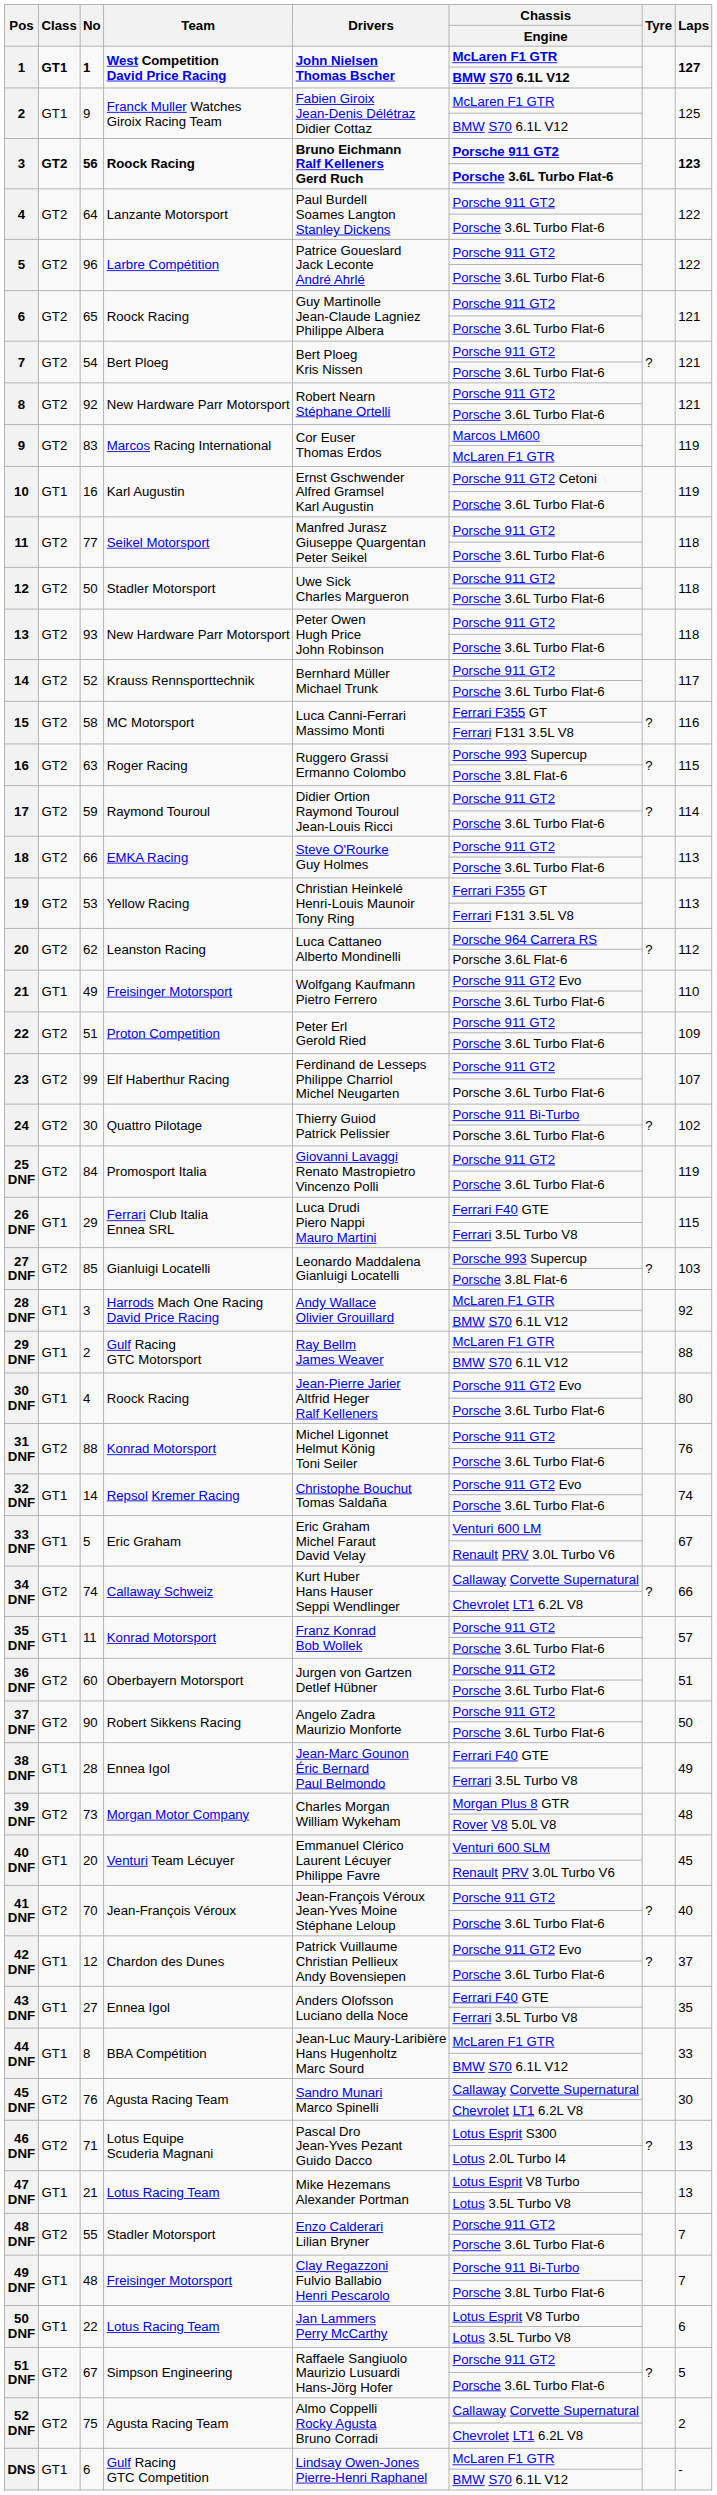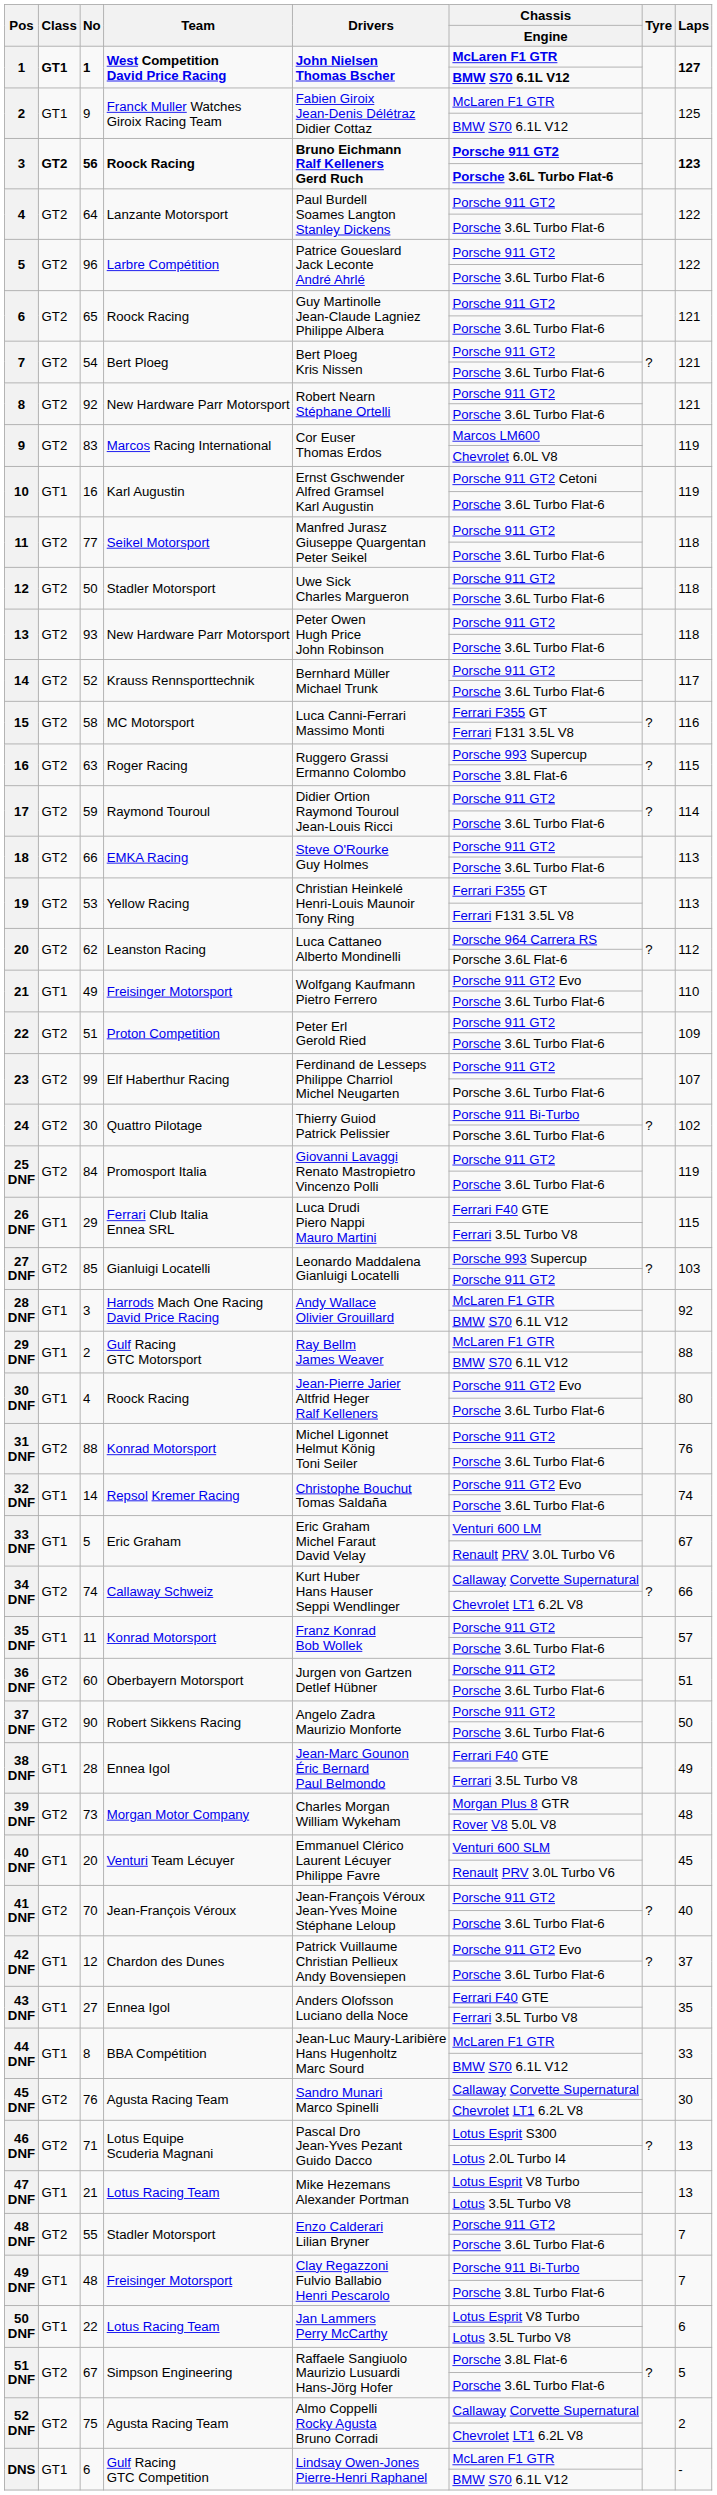(503, 456) McLaren F1 GTR -> (505, 456) Chevrolet 6.0L V8
(510, 1279) Porsche 3.8L Flat-6 -> (504, 1279) Porsche 911 GT2
(504, 2360) Porsche 911 GT2 -> (510, 2360) Porsche 3.8L Flat-6
